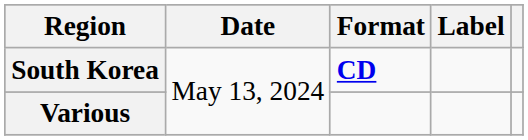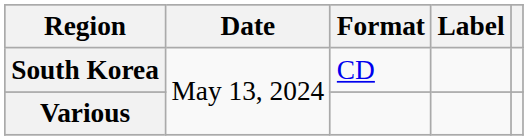(357, 69) bold -> (356, 69) normal
